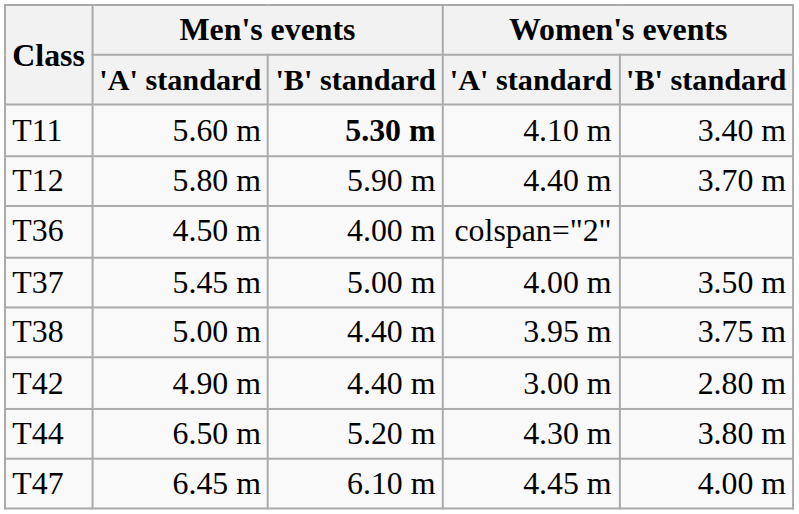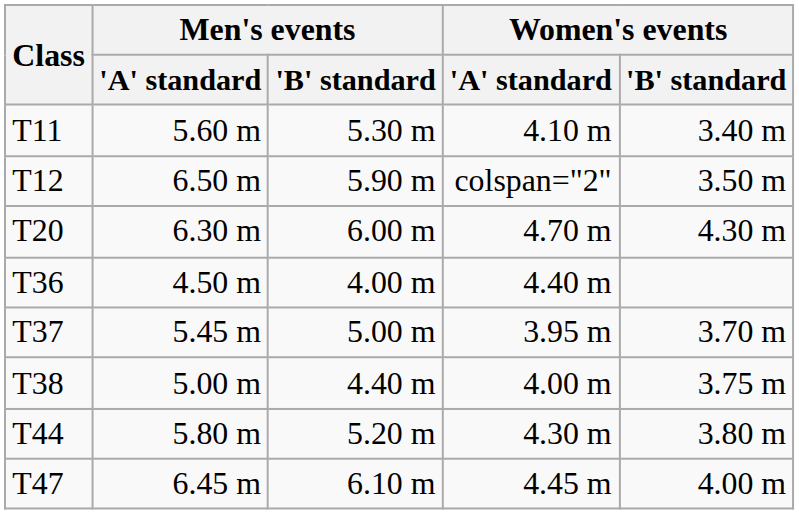(390, 130) bold -> (391, 130) normal
(217, 180) 5.80 m -> (217, 180) 6.50 m
(567, 180) 4.40 m -> (533, 180) colspan="2"
(742, 180) 3.70 m -> (742, 180) 3.50 m
+ row: (38, 231)
(533, 231) colspan="2" -> (567, 281) 4.40 m
(567, 281) 4.00 m -> (567, 332) 3.95 m
(742, 281) 3.50 m -> (742, 332) 3.70 m
(567, 332) 3.95 m -> (567, 382) 4.00 m
- row: (38, 382)
(217, 433) 6.50 m -> (217, 433) 5.80 m
